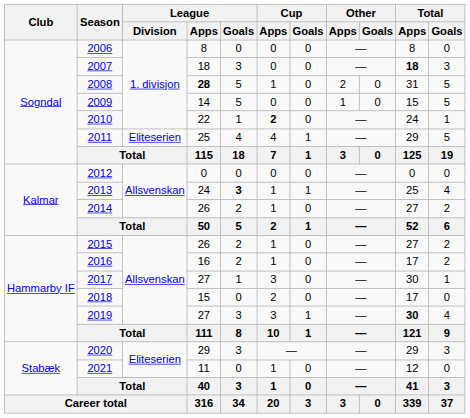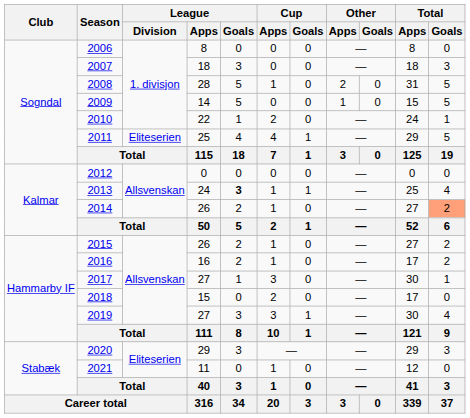(412, 66) bold -> (412, 66) normal
(204, 84) bold -> (204, 84) normal
(273, 119) bold -> (273, 119) normal
(447, 208) no background -> (447, 208) lightsalmon background
(412, 315) bold -> (412, 315) normal
